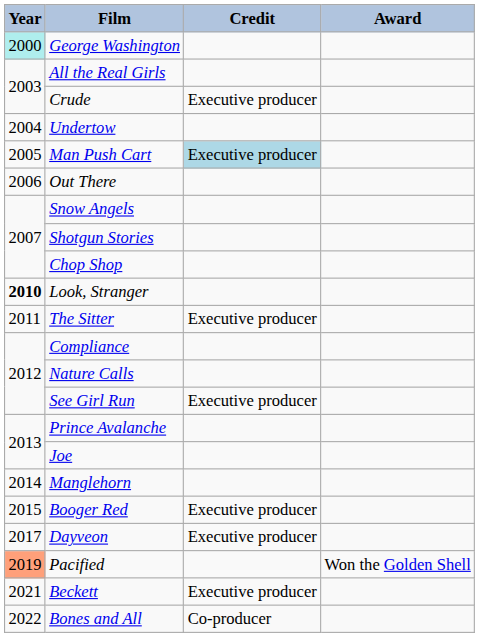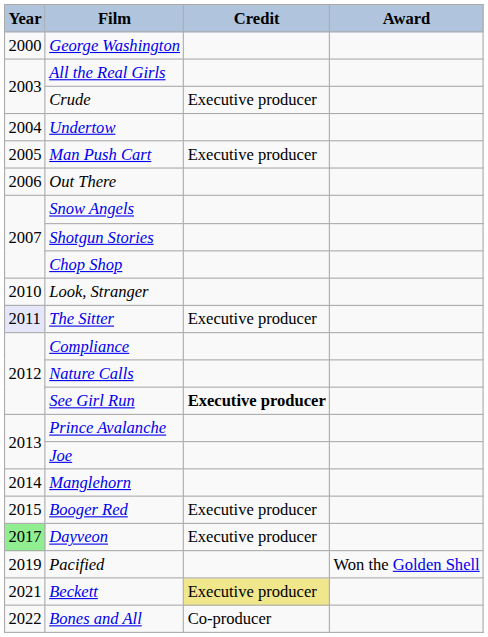(25, 45) paleturquoise background -> (25, 45) no background
(252, 154) lightblue background -> (252, 154) no background
(25, 291) bold -> (25, 291) normal
(25, 318) no background -> (25, 318) lavender background
(252, 400) normal -> (257, 400) bold
(25, 537) no background -> (25, 537) lightgreen background
(25, 564) lightsalmon background -> (25, 564) no background
(252, 592) no background -> (252, 592) khaki background
